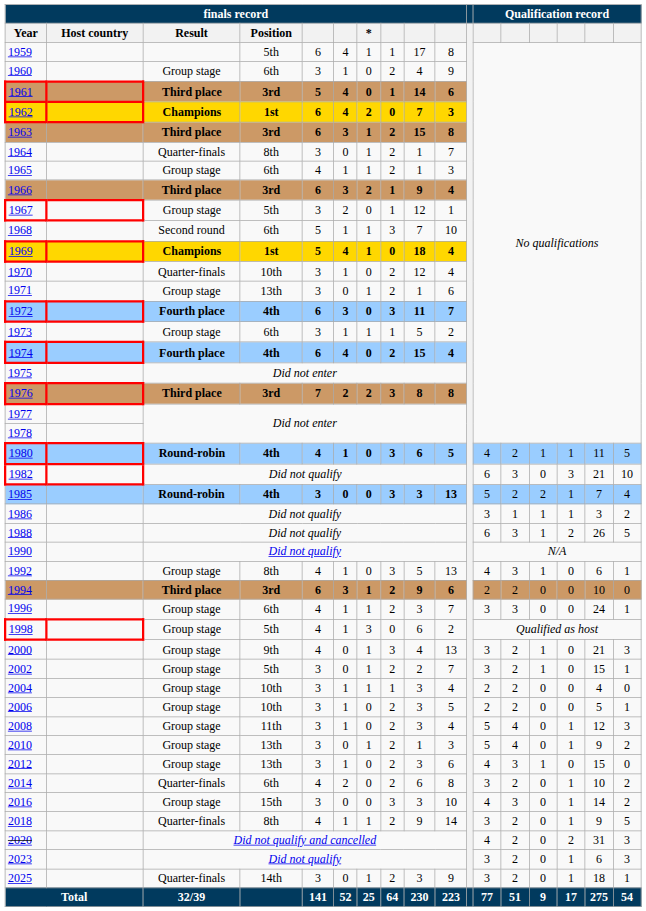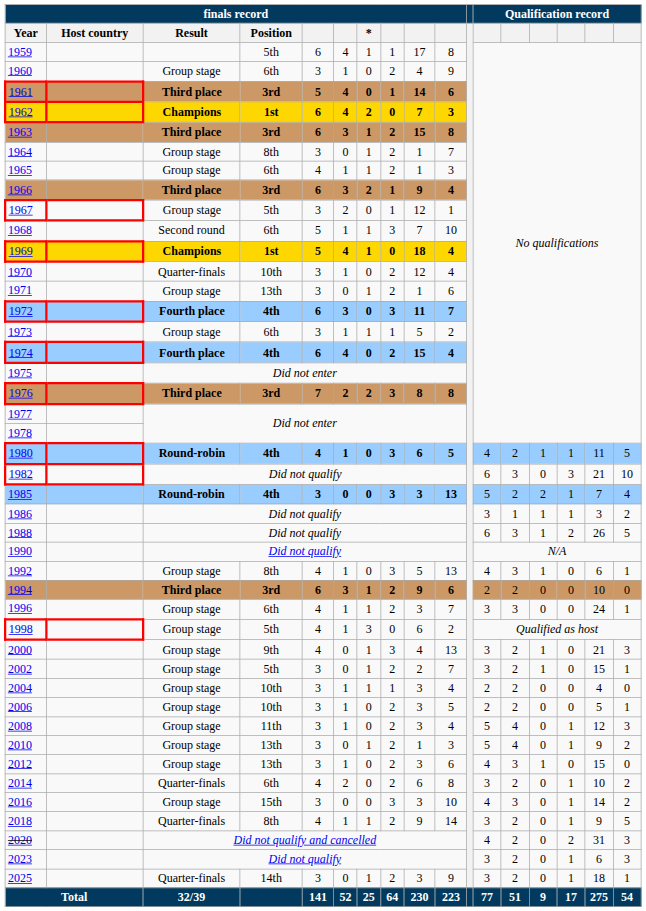(192, 151) Quarter-finals -> (192, 151) Group stage
